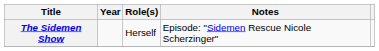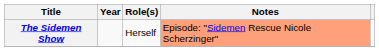(237, 33) no background -> (237, 33) lightsalmon background
